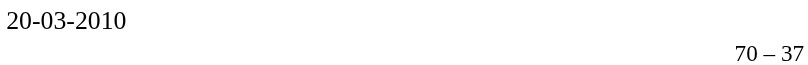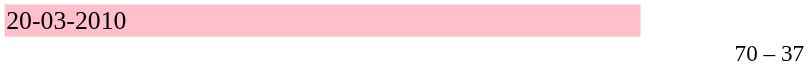(66, 20) no background -> (66, 20) pink background
